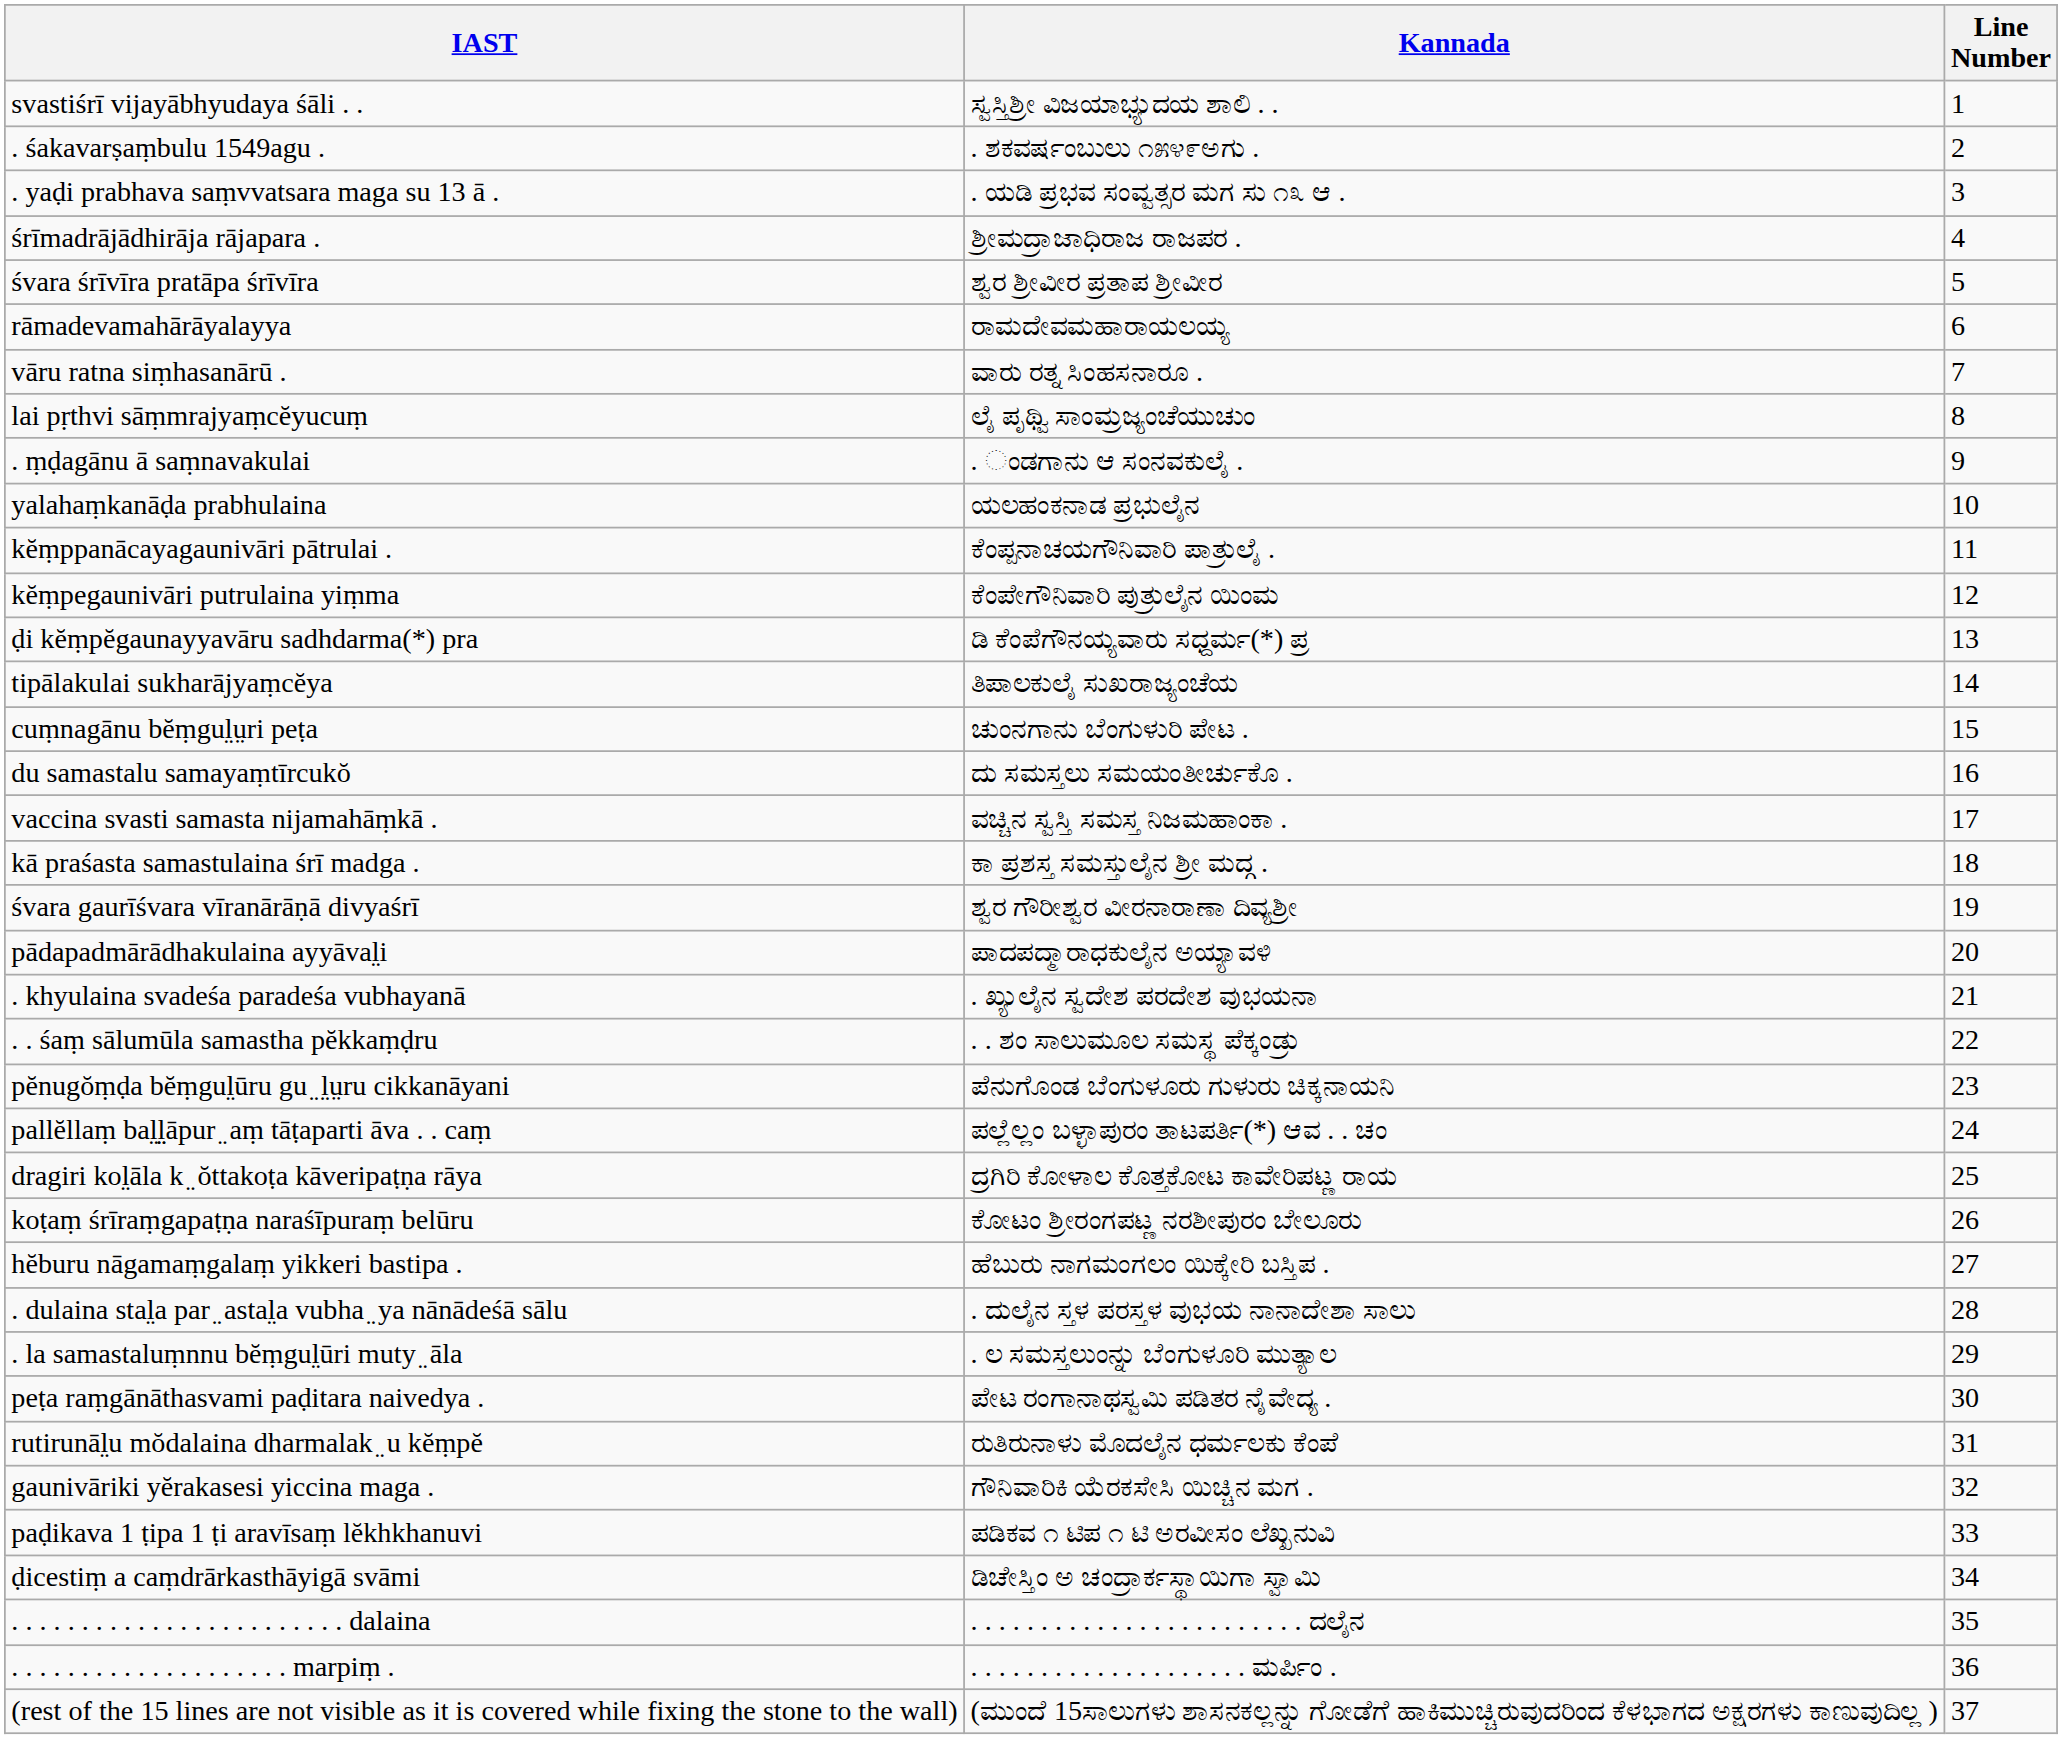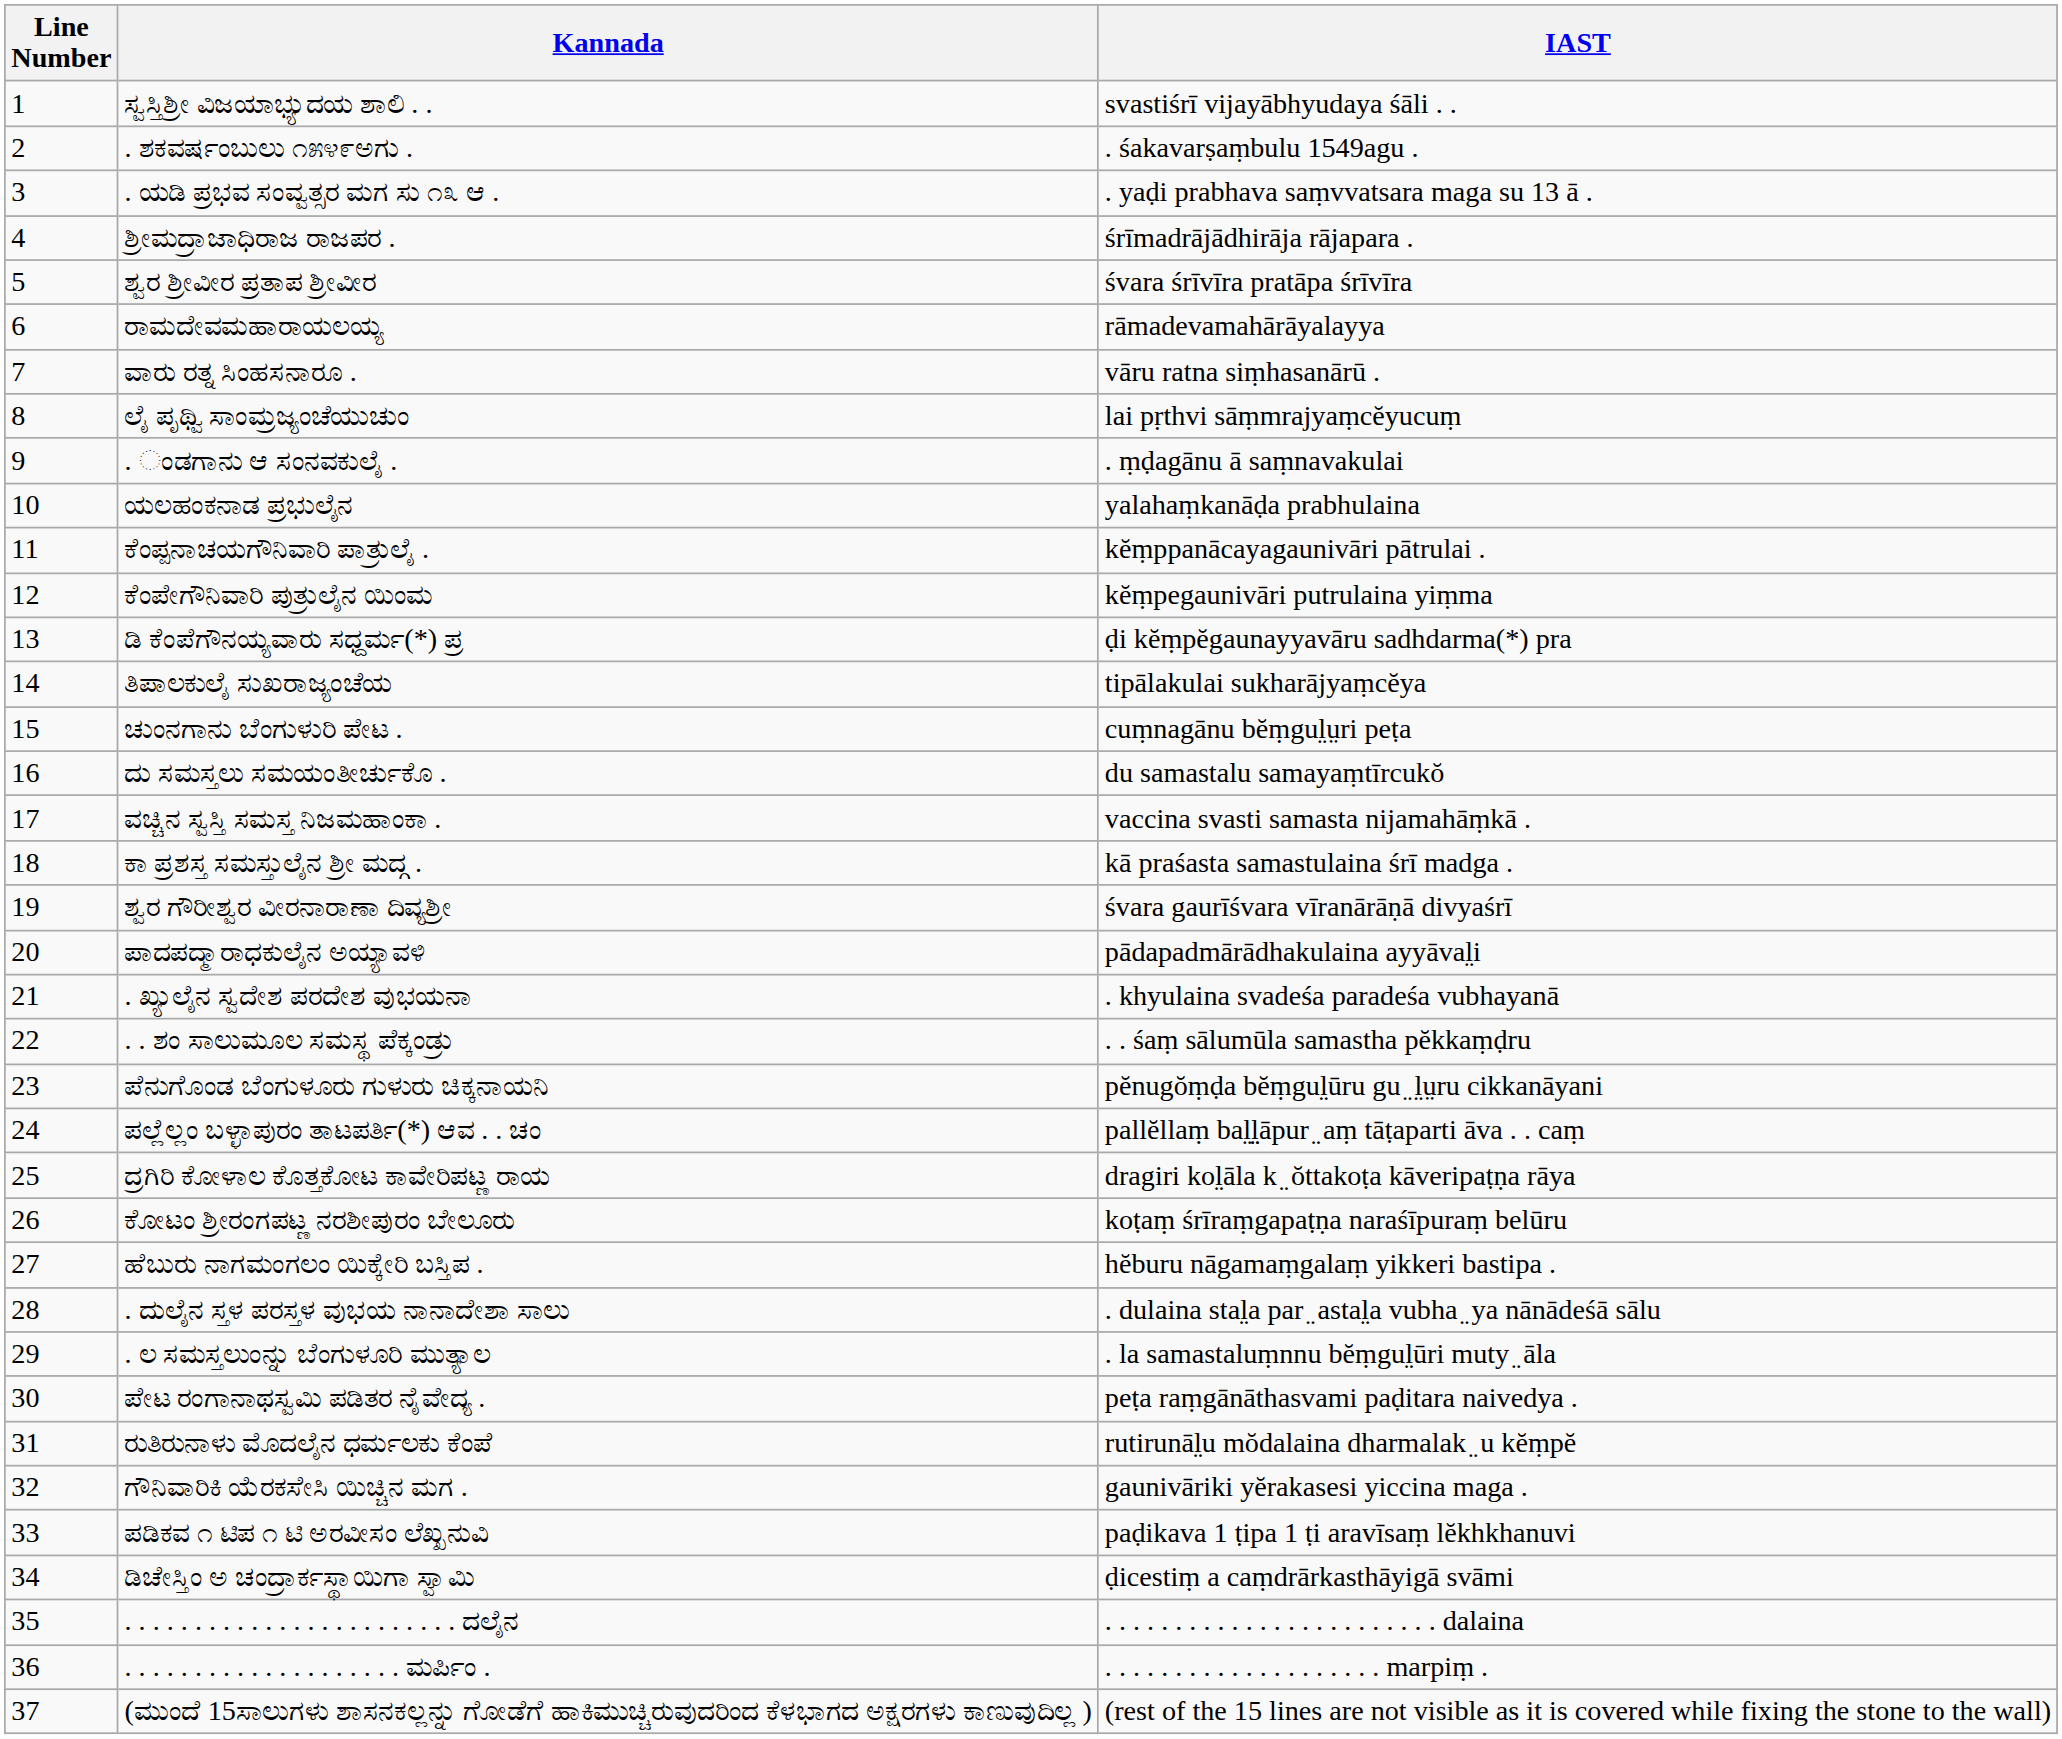columns swapped: (2001, 42) <-> (484, 42)
